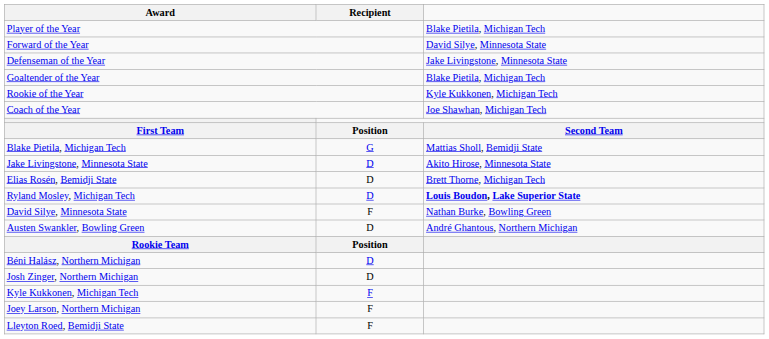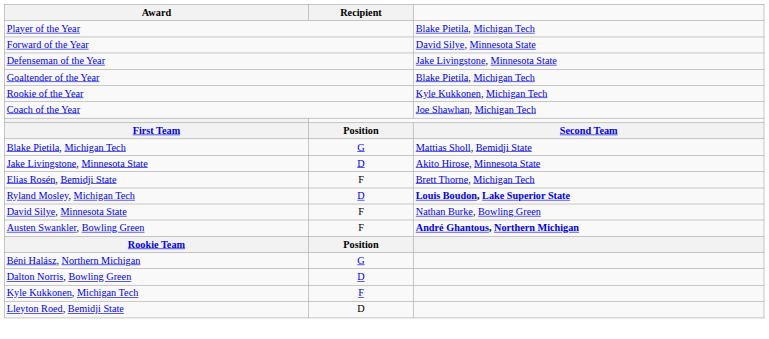(370, 179) D -> (361, 179) F
(370, 228) D -> (361, 228) F
(502, 228) normal -> (497, 228) bold
(370, 260) D -> (361, 260) G
+ row: (69, 277)
- row: (72, 277)
- row: (74, 309)
(370, 325) F -> (361, 309) D
